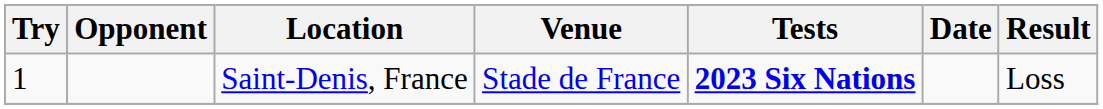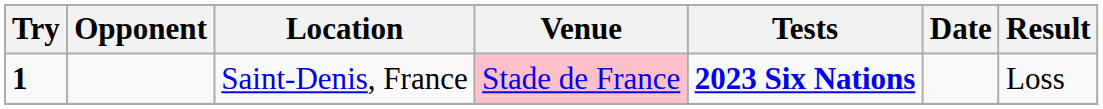(20, 78) normal -> (20, 78) bold
(581, 78) no background -> (581, 78) pink background
